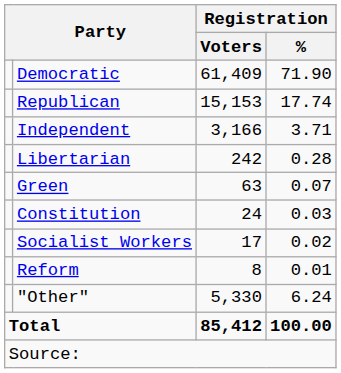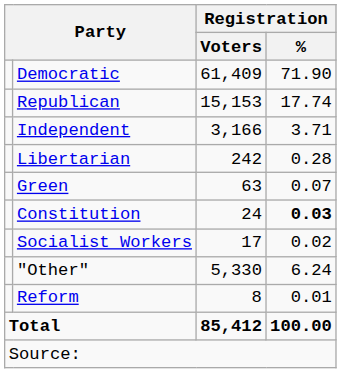(311, 214) normal -> (311, 214) bold
rows swapped: (48, 270) <-> (53, 298)
